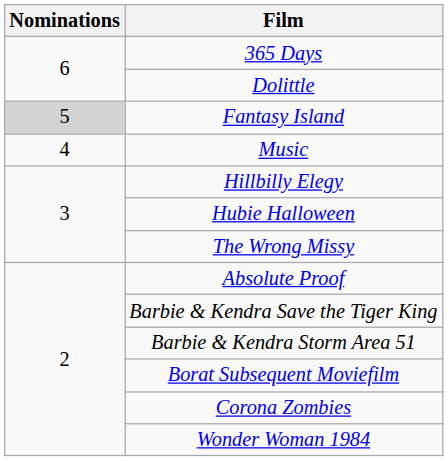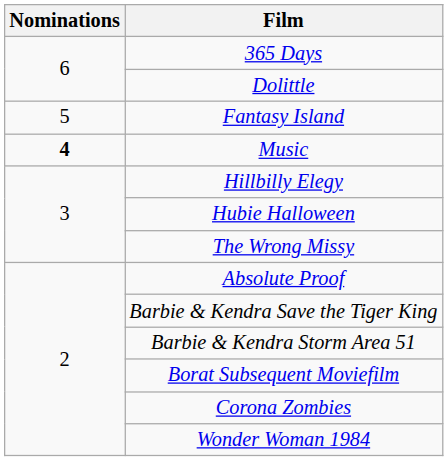(65, 117) lightgrey background -> (65, 117) no background
(65, 149) normal -> (65, 149) bold
